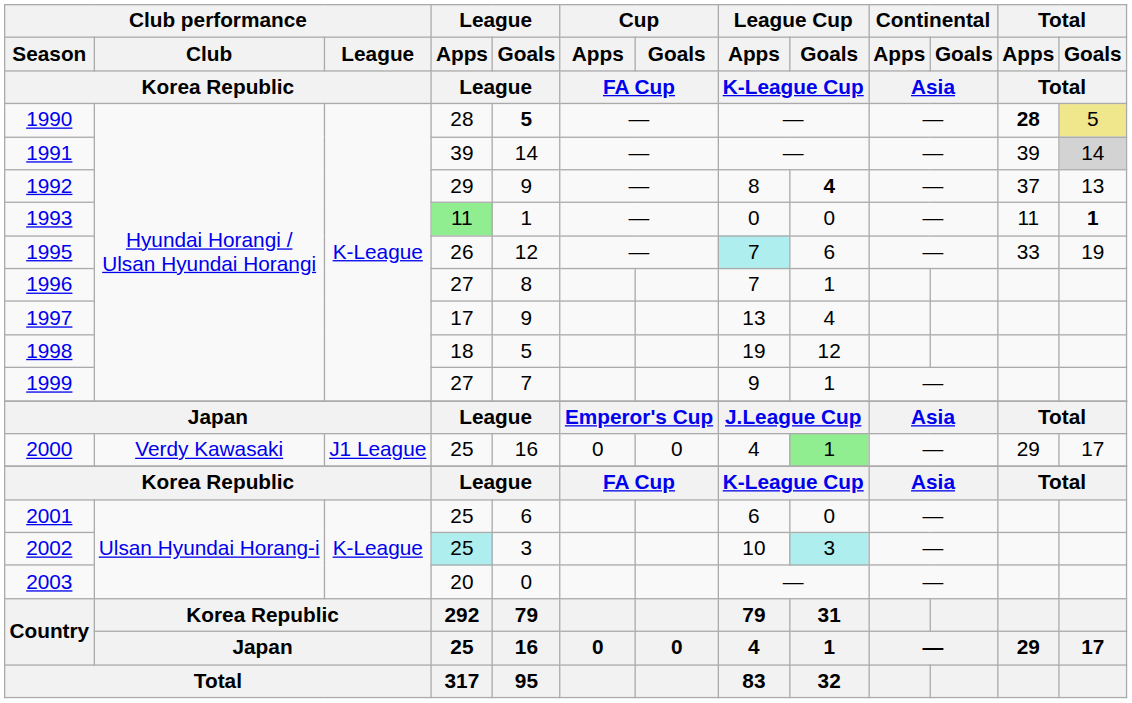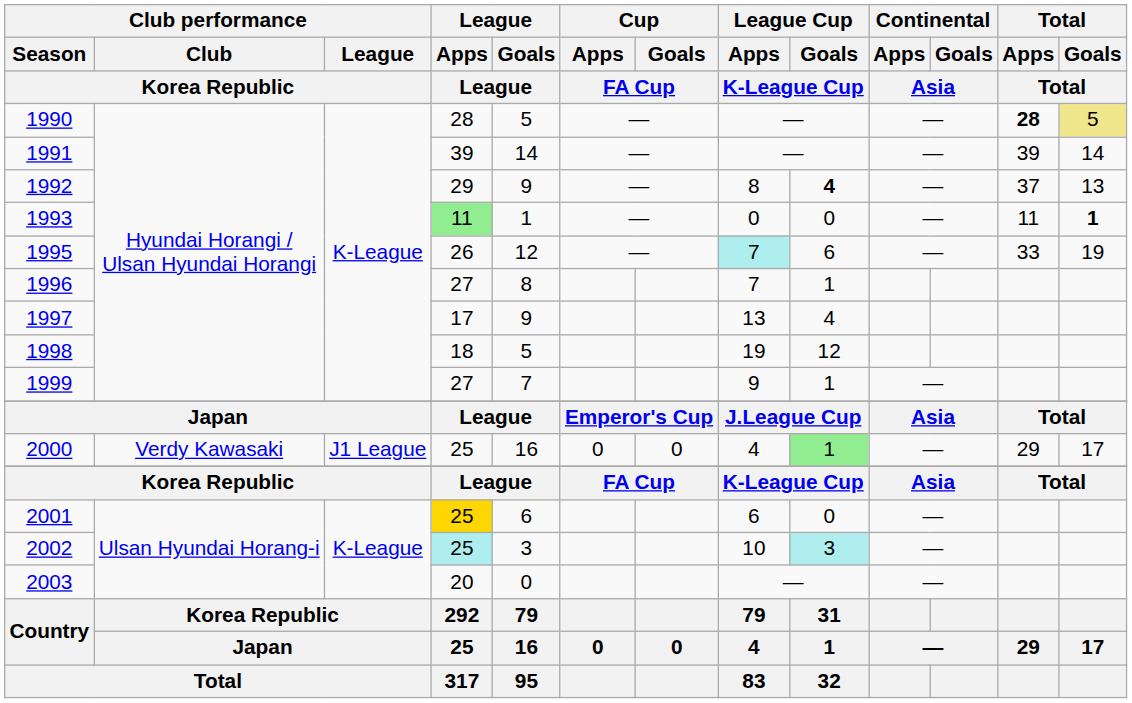(526, 119) bold -> (526, 119) normal
(1093, 152) lightgrey background -> (1093, 152) no background
(462, 515) no background -> (462, 515) gold background
